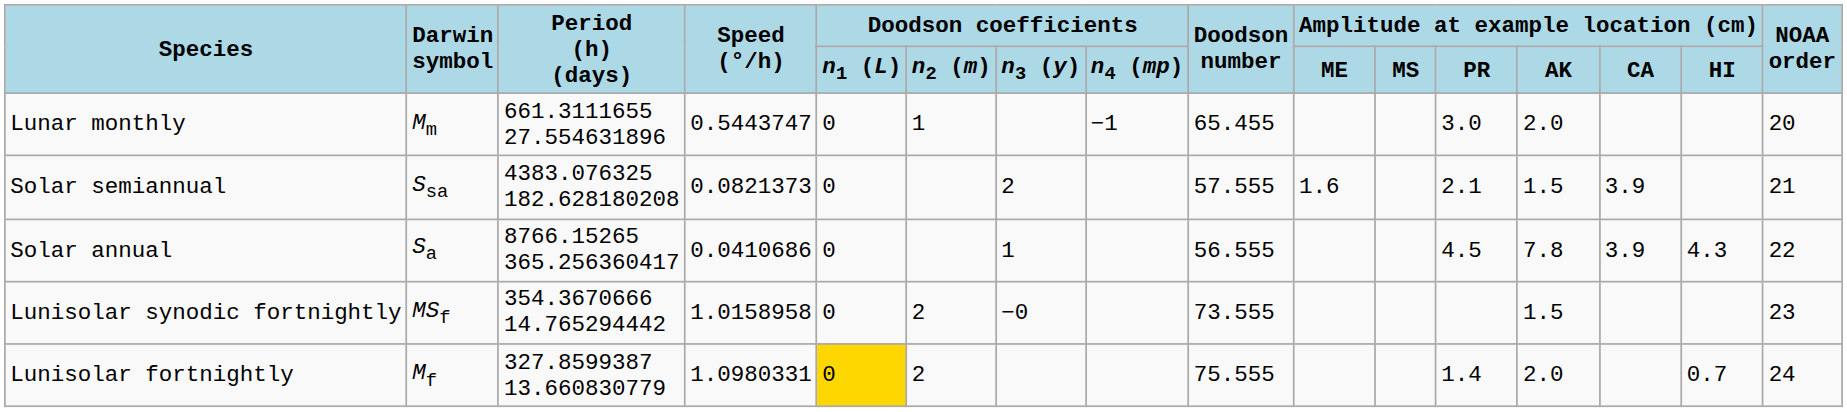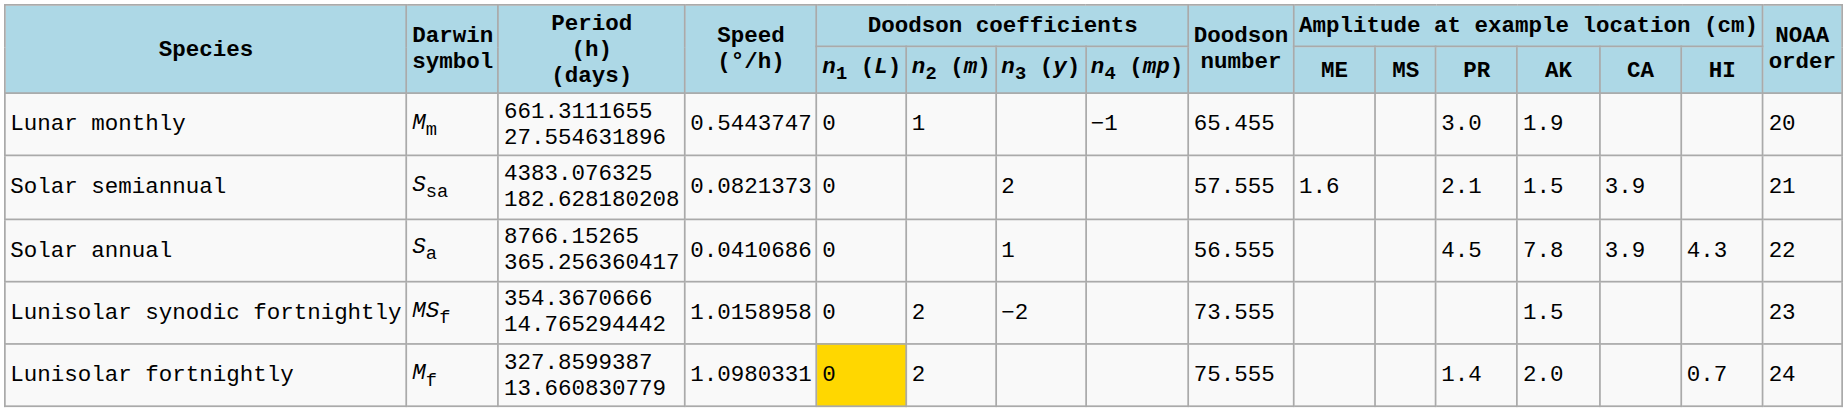(1543, 125) 2.0 -> (1543, 125) 1.9
(1015, 313) −0 -> (1015, 313) −2
